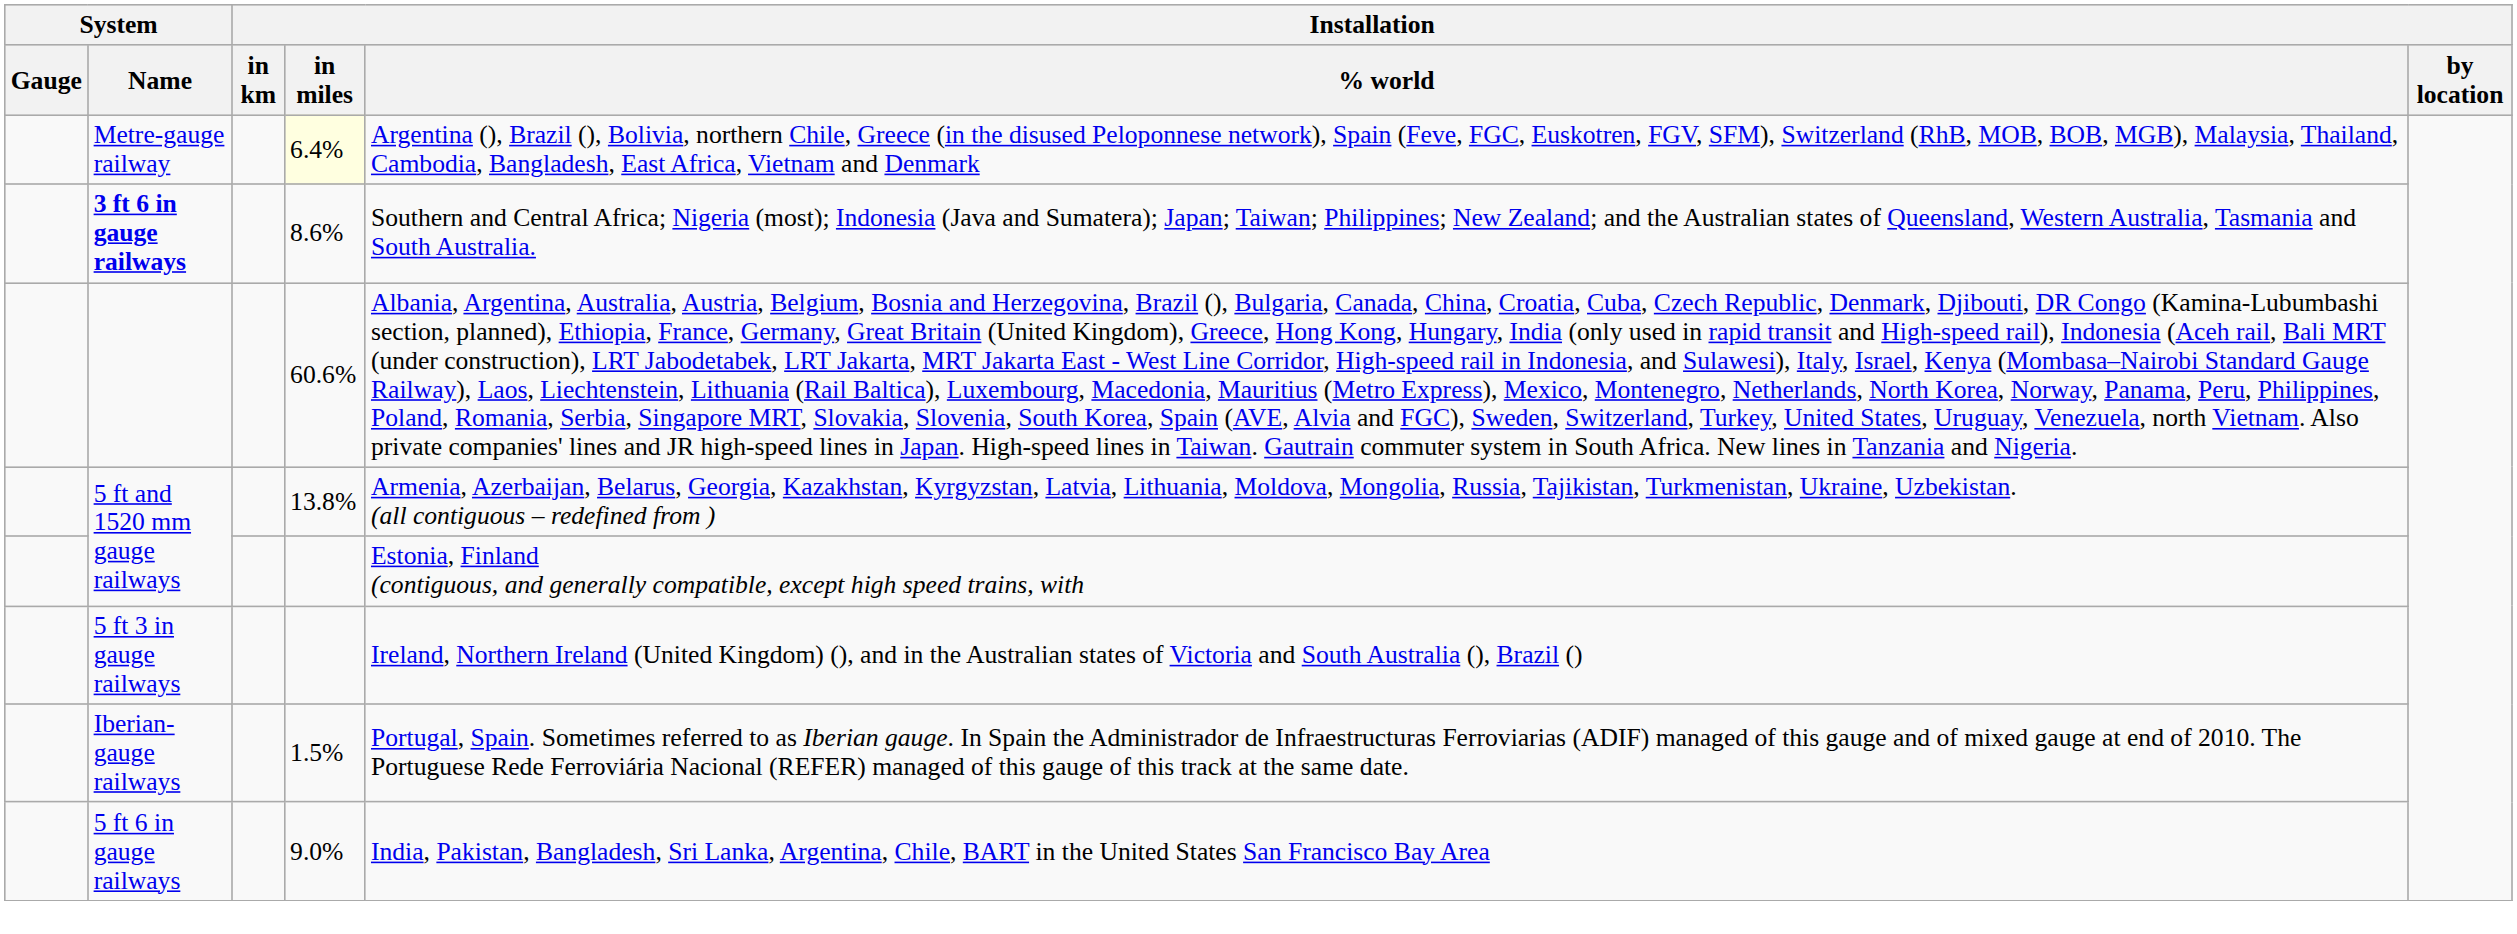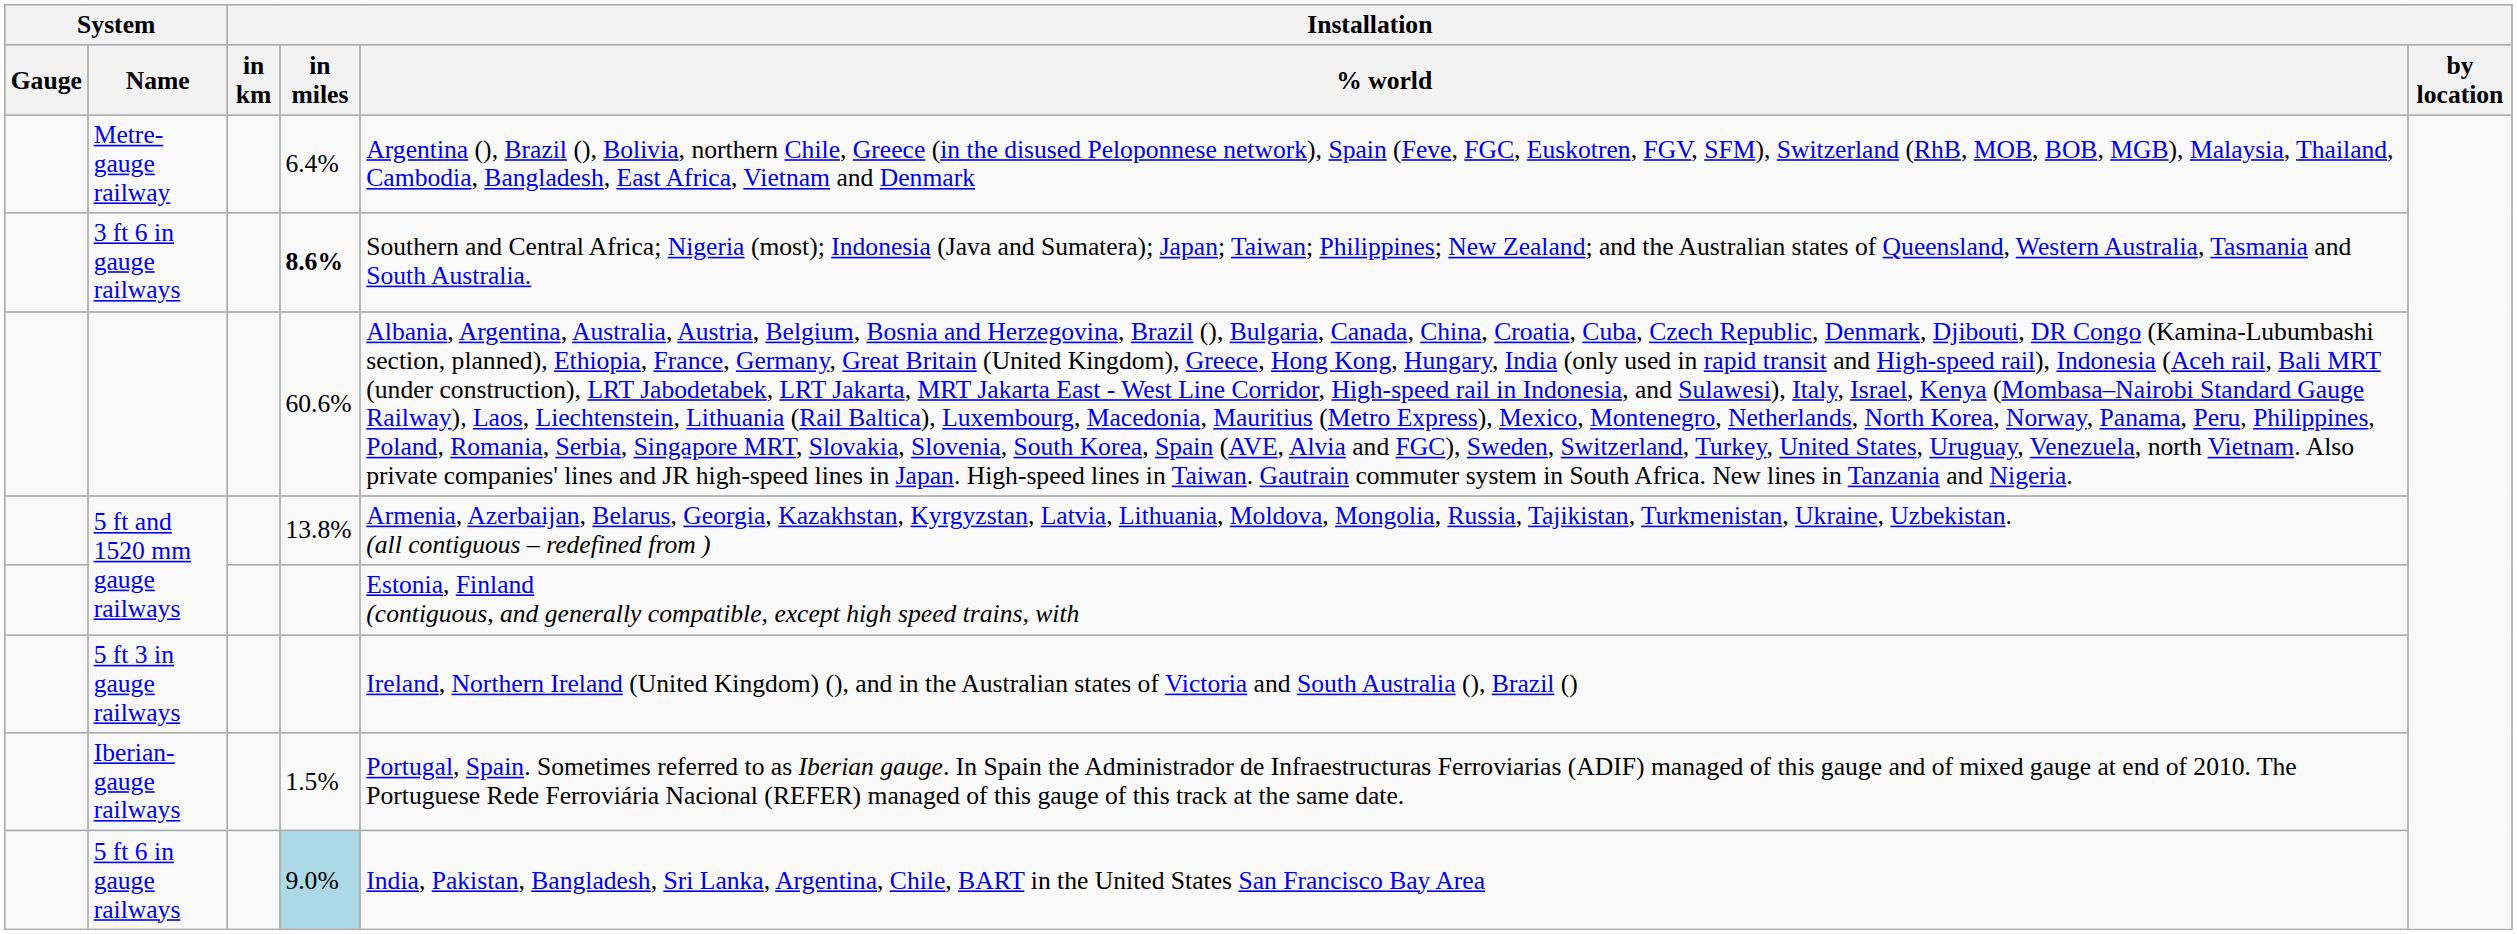(317, 149) lightyellow background -> (312, 163) no background
(140, 232) bold -> (137, 261) normal
(317, 233) normal -> (314, 261) bold
(317, 851) no background -> (312, 879) lightblue background
